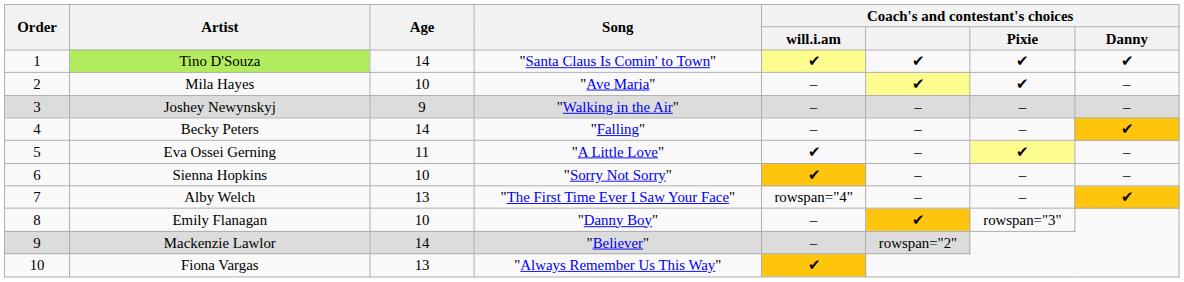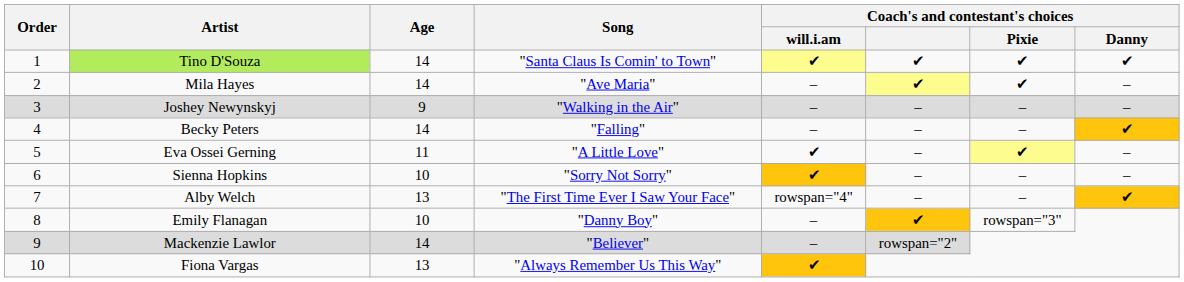(422, 84) 10 -> (422, 84) 14
